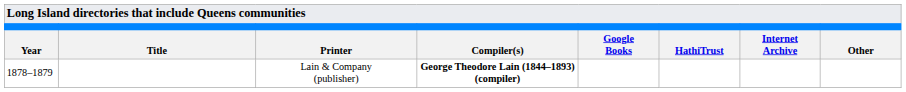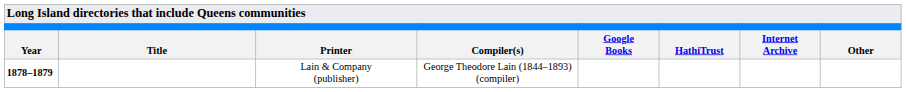(30, 73) normal -> (30, 73) bold
(498, 73) bold -> (498, 73) normal
